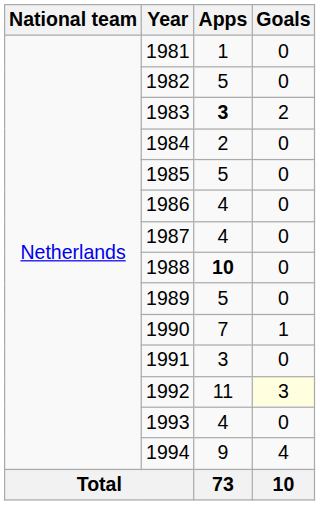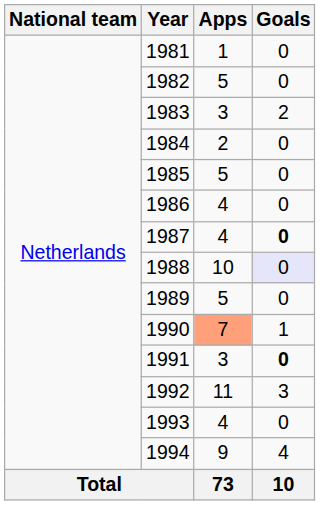(223, 112) bold -> (223, 112) normal
(283, 236) normal -> (283, 236) bold
(223, 267) bold -> (223, 267) normal
(283, 267) no background -> (283, 267) lavender background
(223, 329) no background -> (223, 329) lightsalmon background
(283, 360) normal -> (283, 360) bold
(283, 391) lightyellow background -> (283, 391) no background
